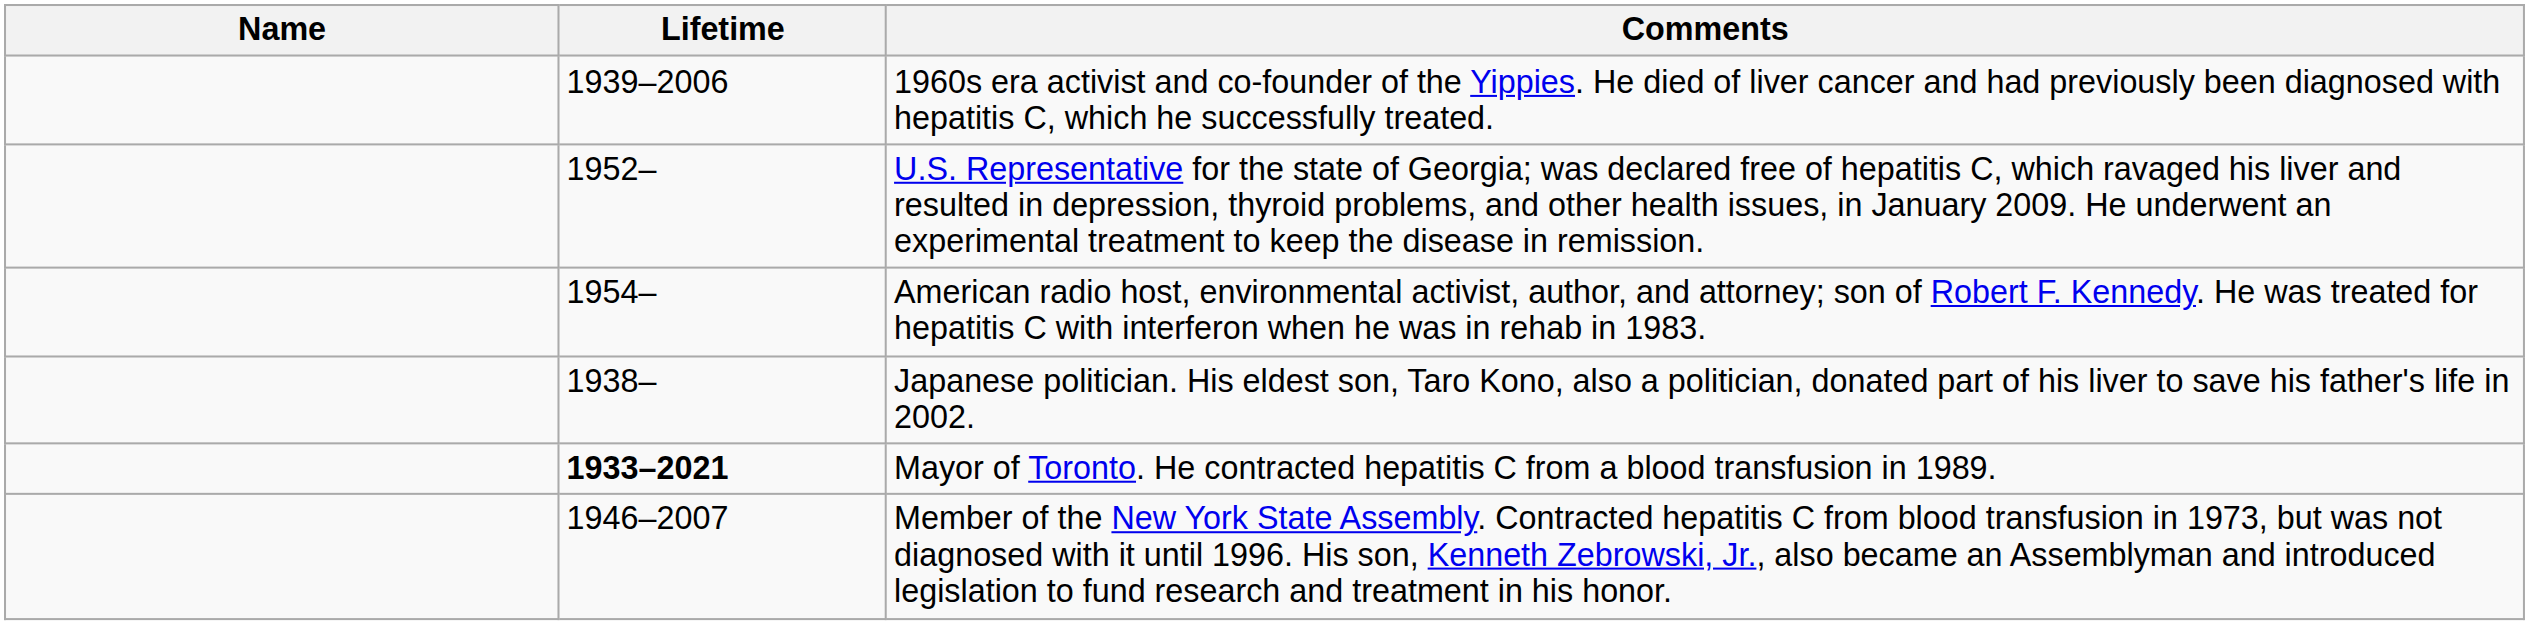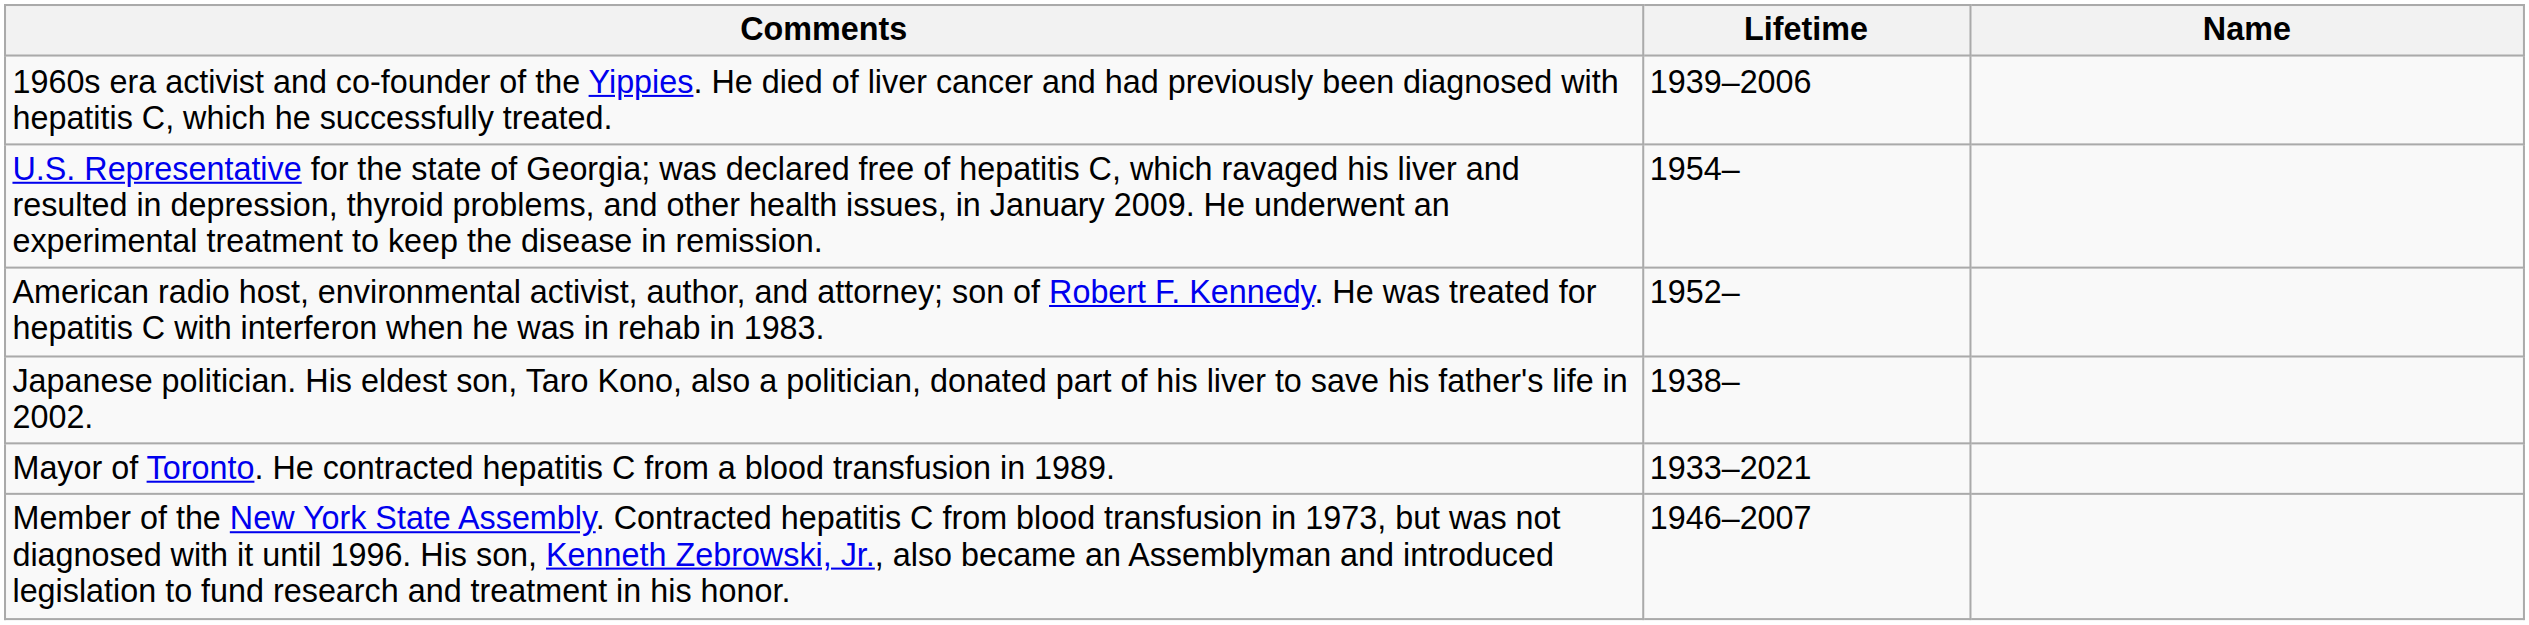columns swapped: (282, 30) <-> (1705, 30)
(612, 169) 1952– -> (1695, 169) 1954–
(612, 292) 1954– -> (1695, 292) 1952–
(647, 468) bold -> (1731, 468) normal
